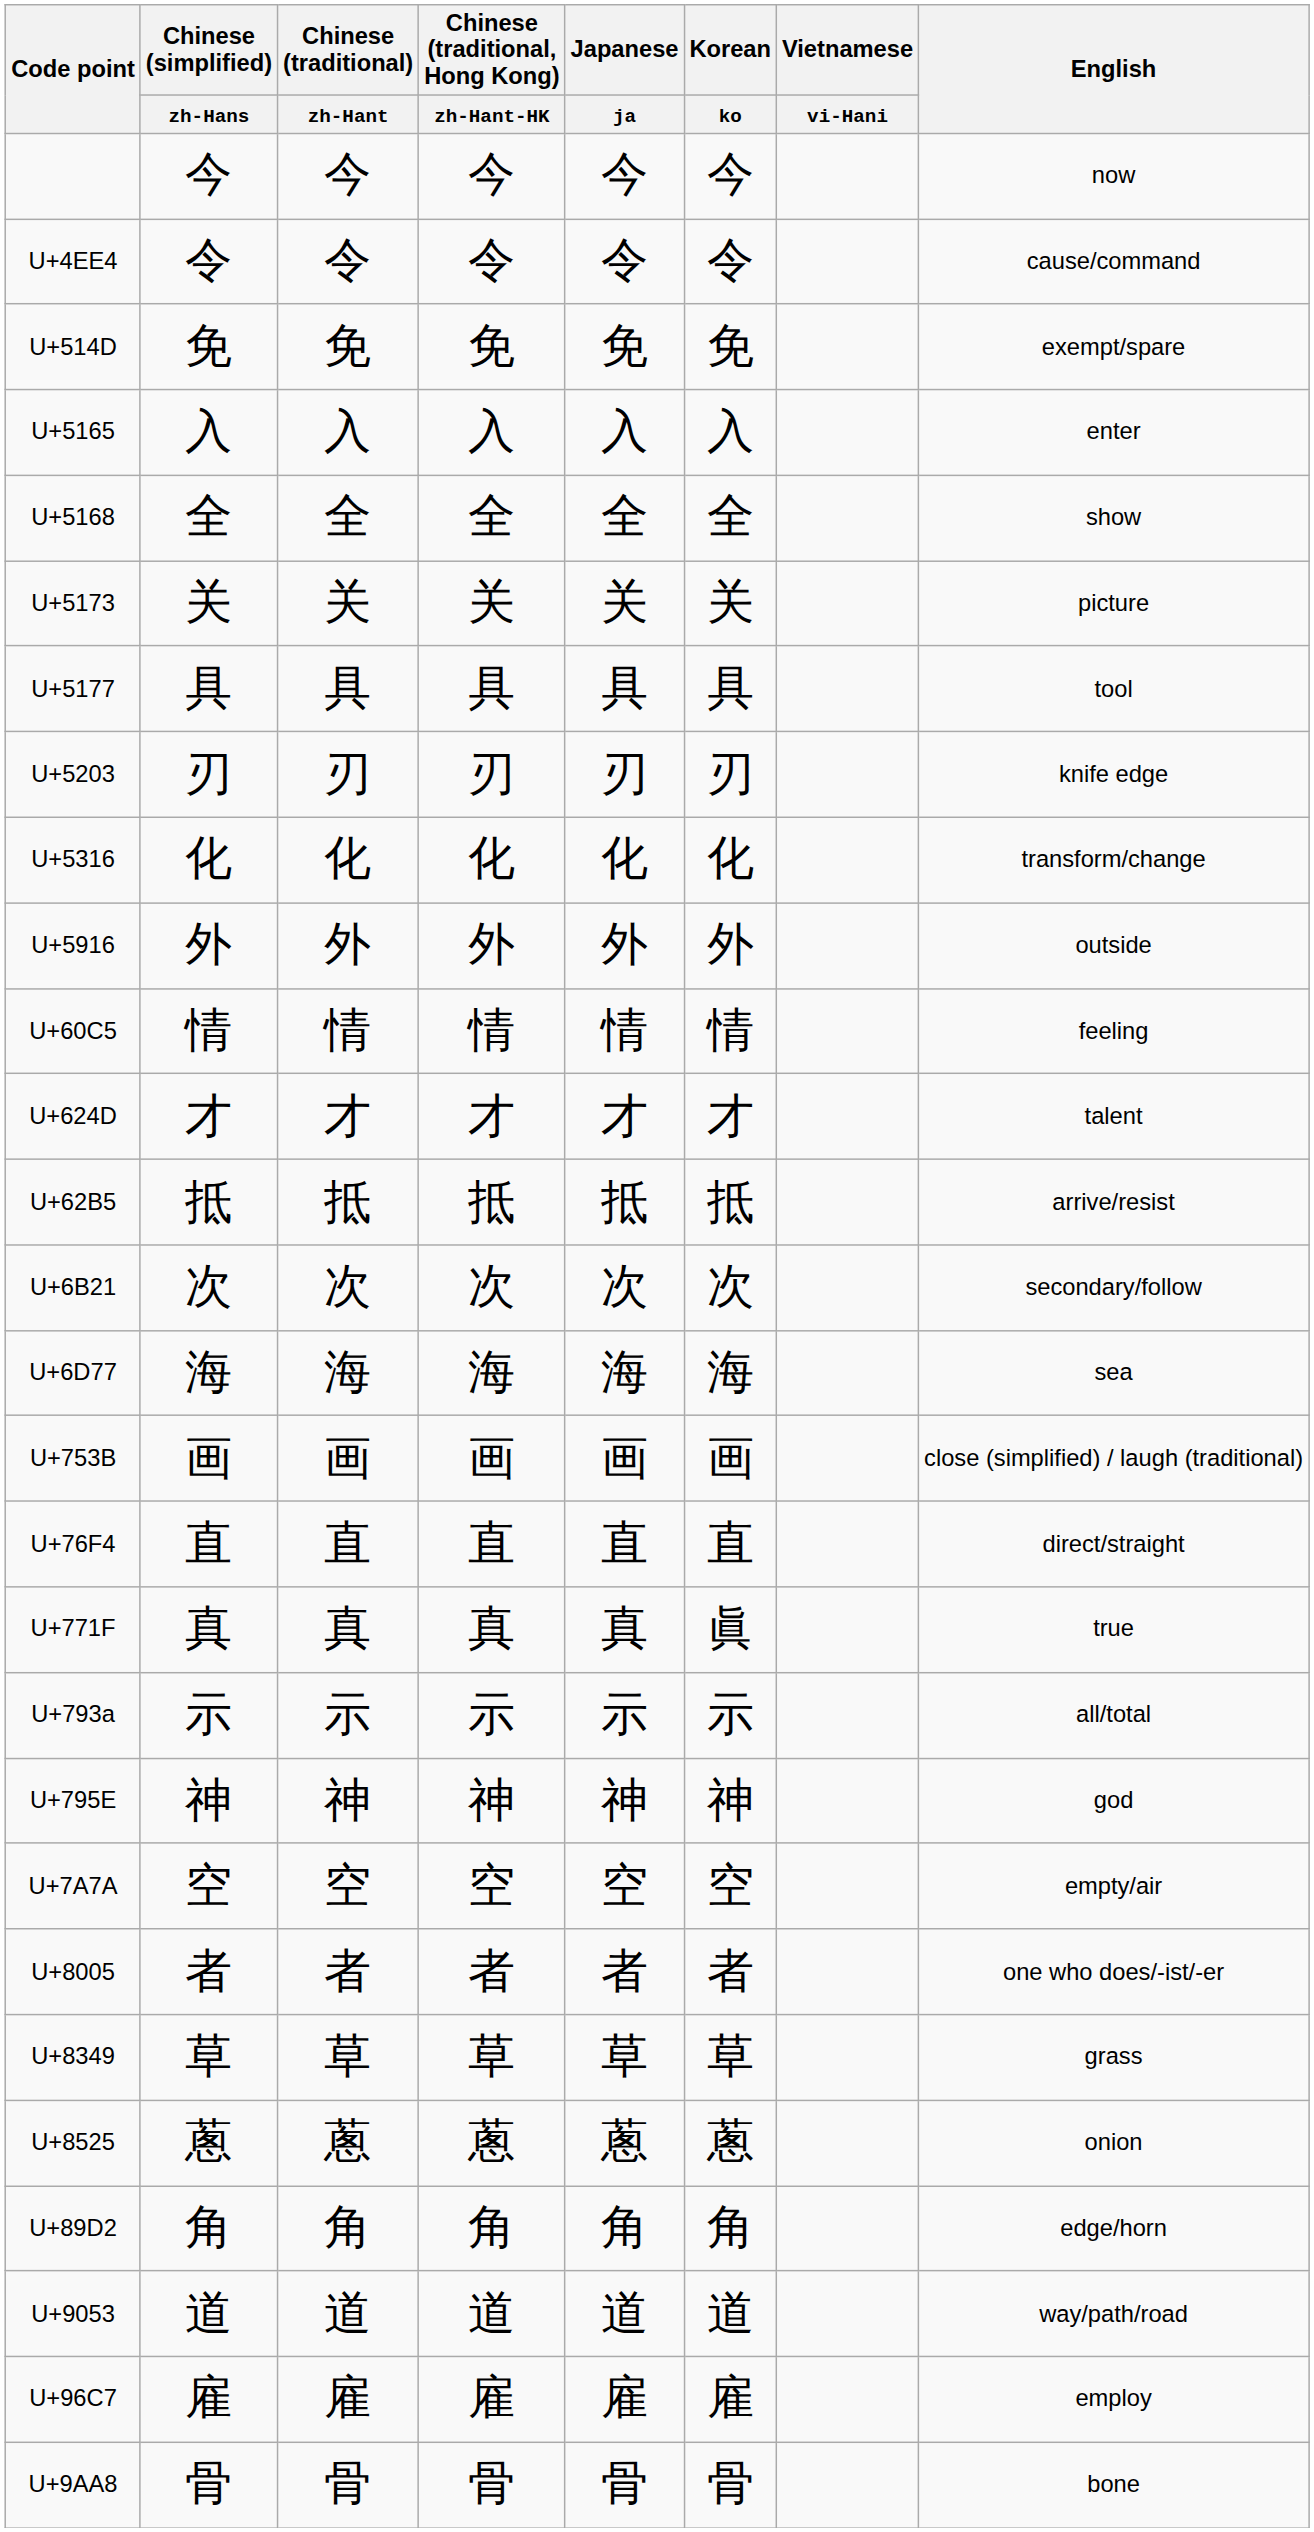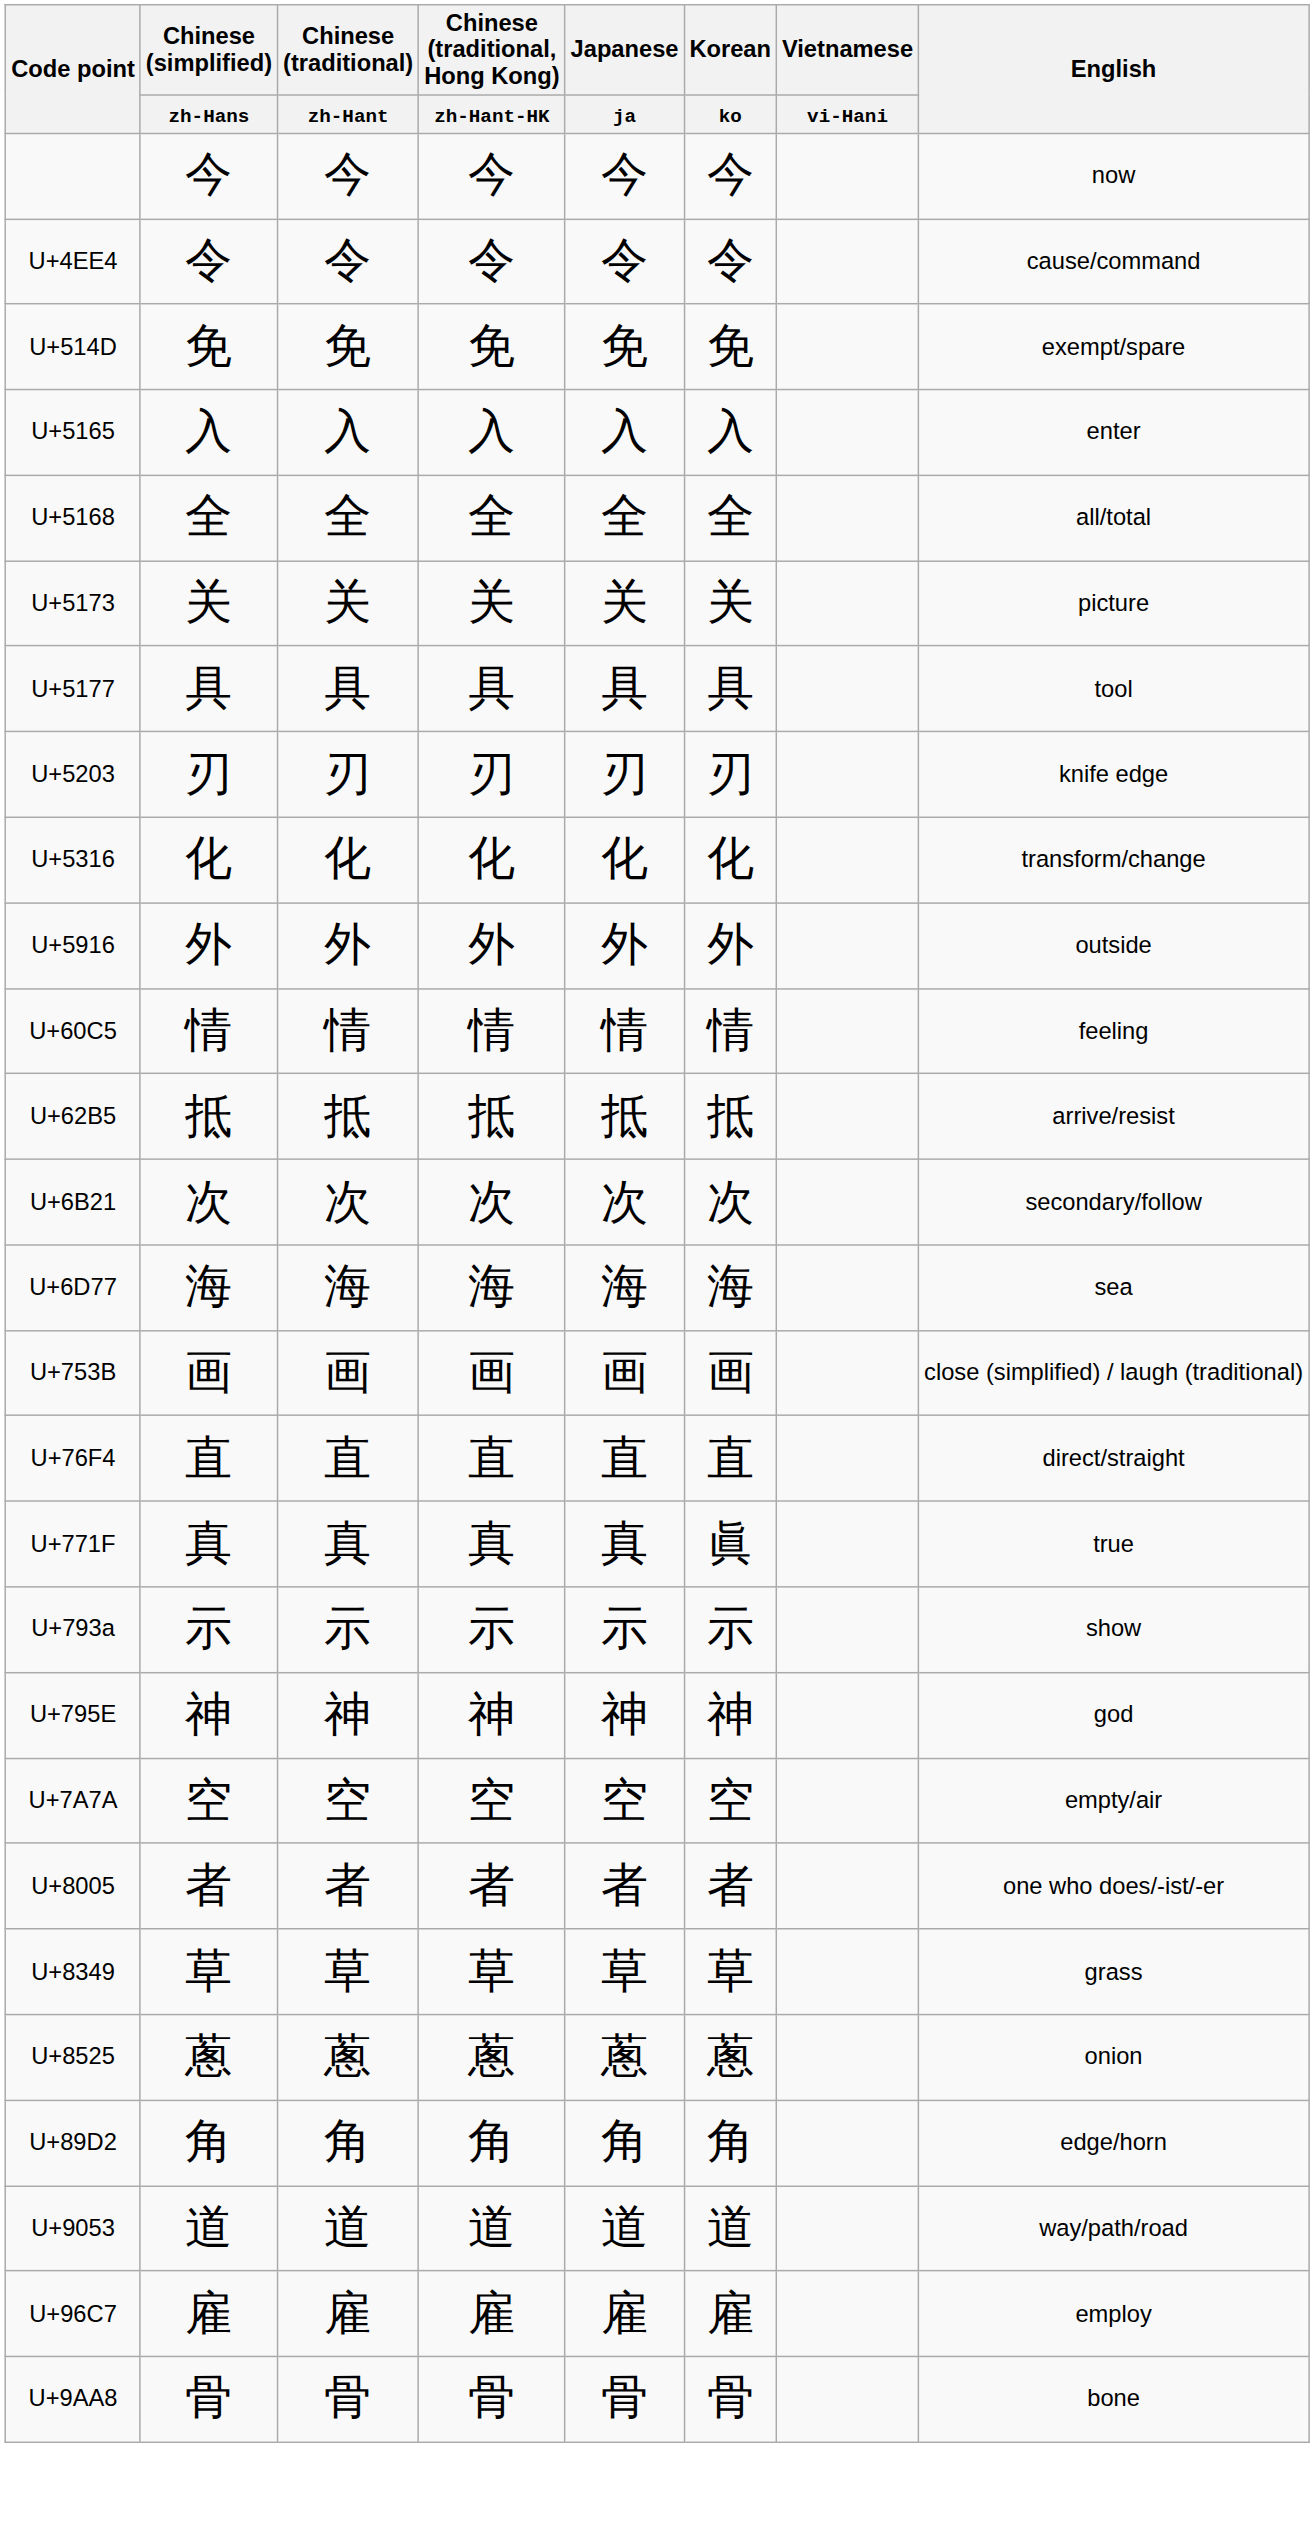(1114, 517) show -> (1114, 517) all/total
- row: (73, 1116)
(1114, 1714) all/total -> (1114, 1629) show
